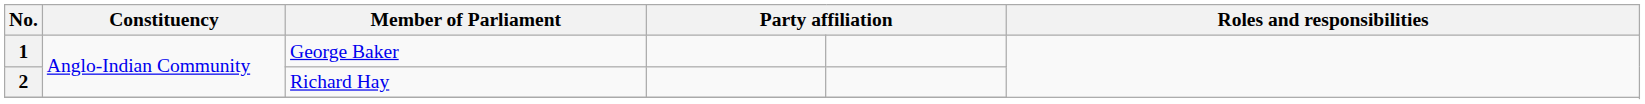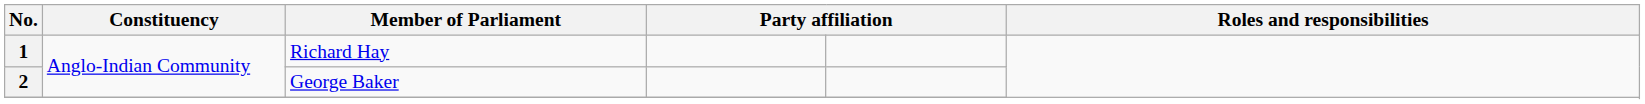(344, 50) George Baker -> (340, 50) Richard Hay
(340, 81) Richard Hay -> (344, 81) George Baker
